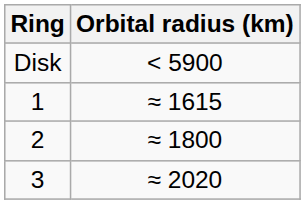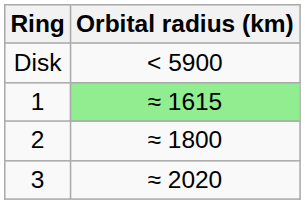(185, 101) no background -> (185, 101) lightgreen background
